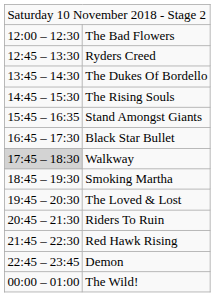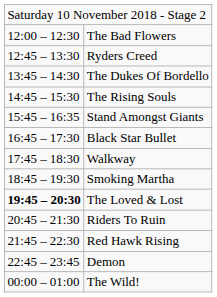(43, 158) lightgrey background -> (43, 158) no background
(43, 199) normal -> (44, 199) bold
